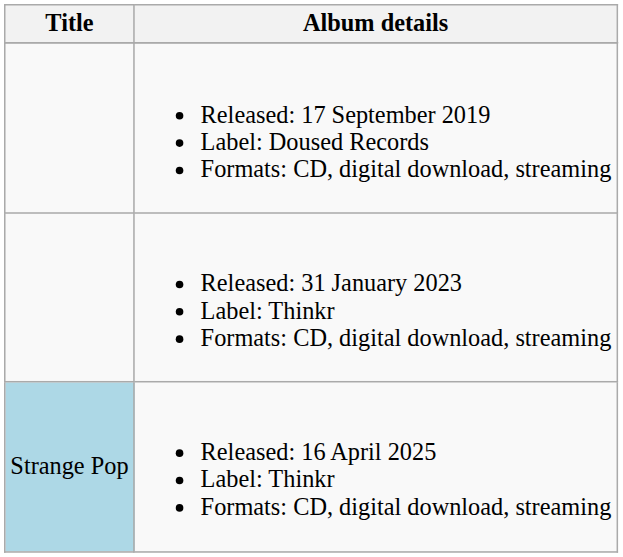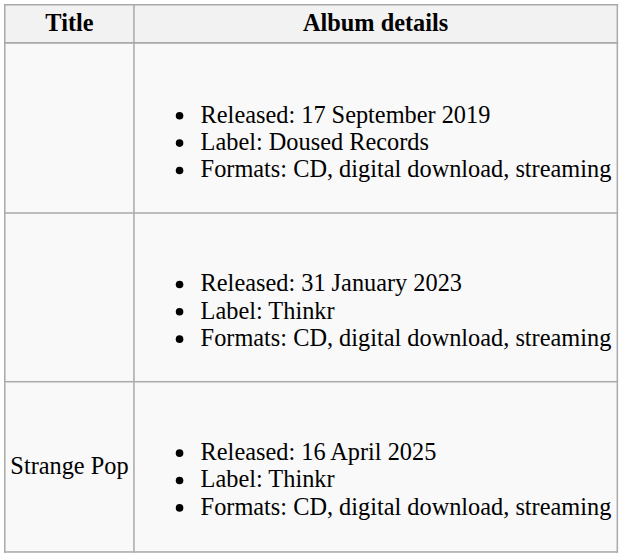(69, 466) lightblue background -> (69, 466) no background
